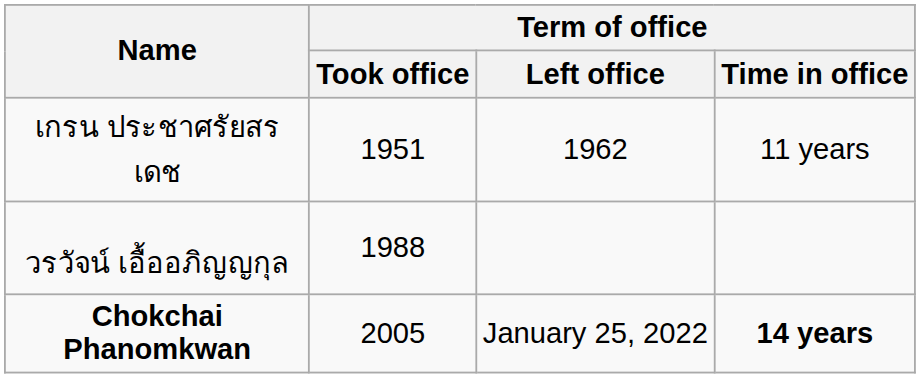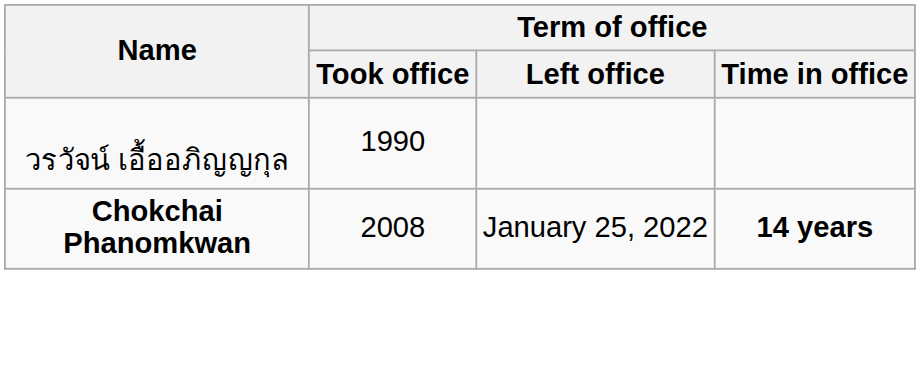- row: (157, 149)
(393, 247) 1988 -> (393, 142) 1990
(393, 332) 2005 -> (393, 228) 2008
